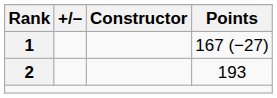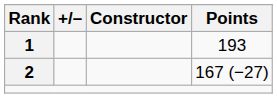(232, 45) 167 (−27) -> (232, 45) 193
(232, 72) 193 -> (232, 72) 167 (−27)
